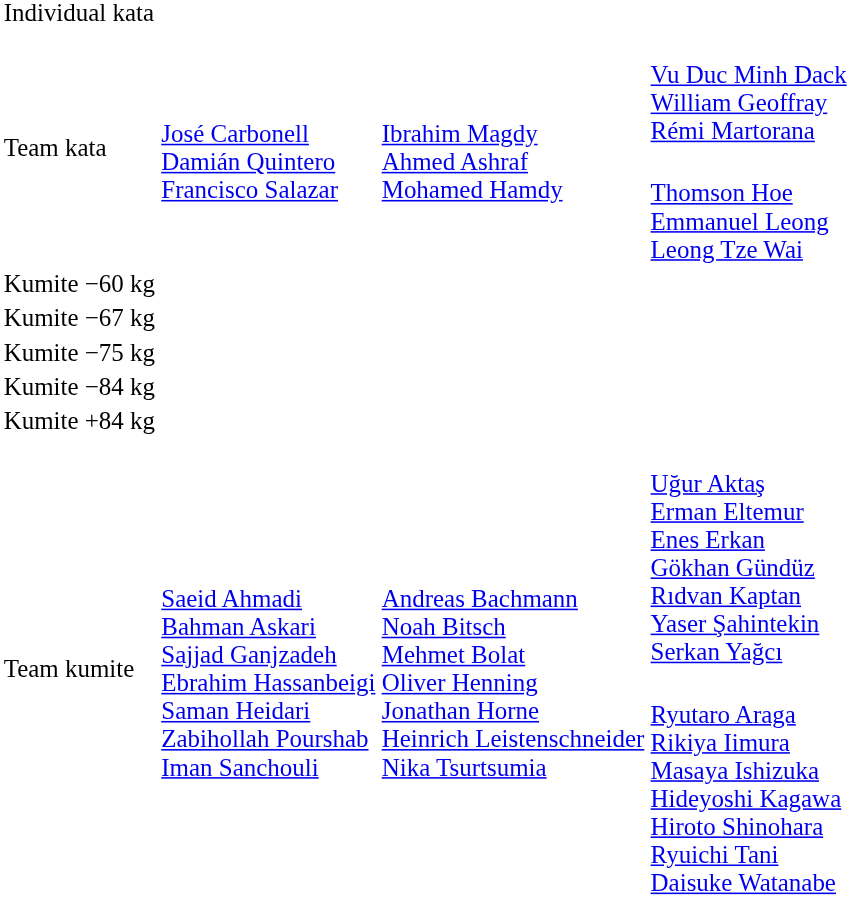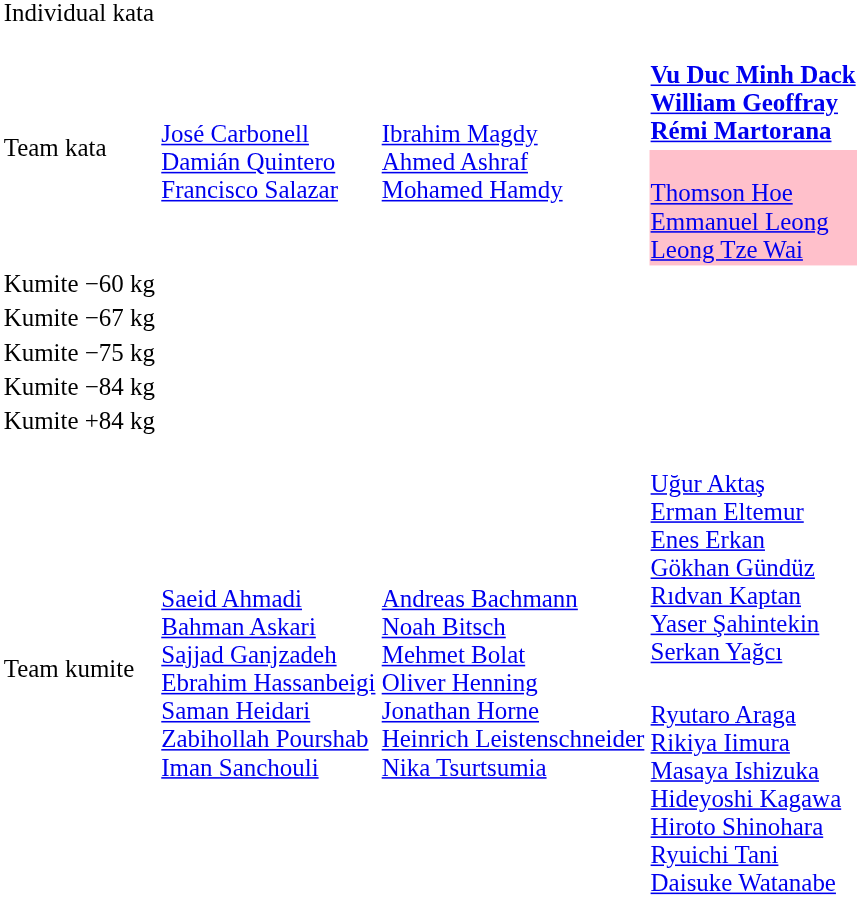(749, 102) normal -> (753, 102) bold
(740, 221) no background -> (740, 221) pink background
